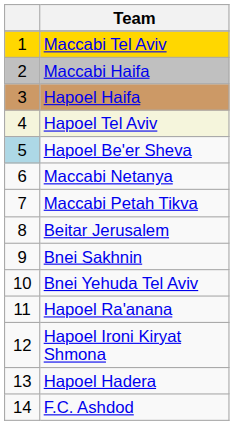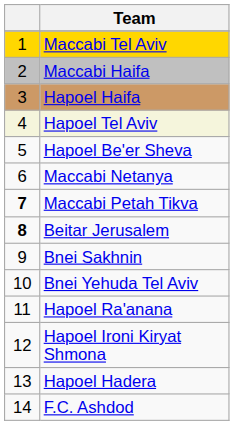(22, 150) lightblue background -> (22, 150) no background
(22, 203) normal -> (22, 203) bold
(22, 230) normal -> (22, 230) bold
